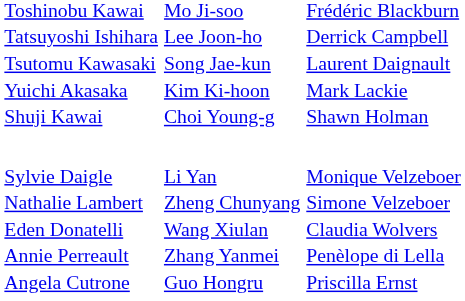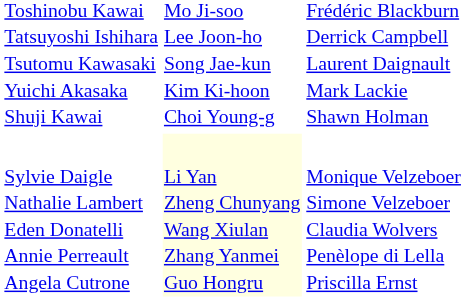(232, 229) no background -> (232, 229) lightyellow background
